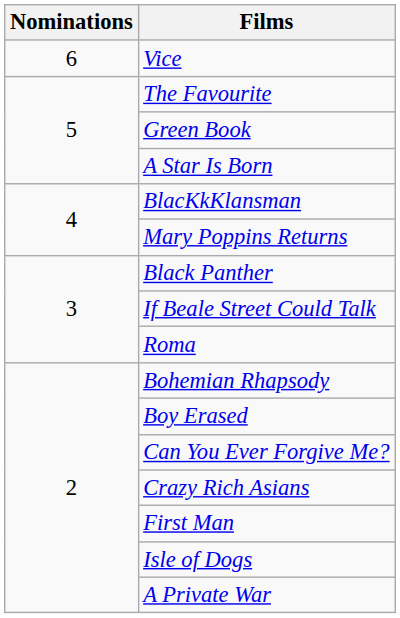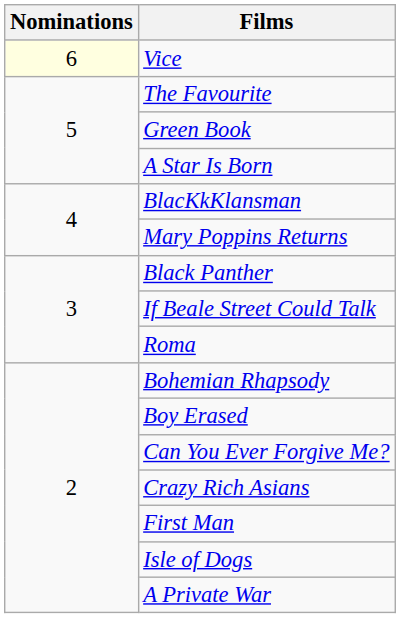(71, 58) no background -> (71, 58) lightyellow background
